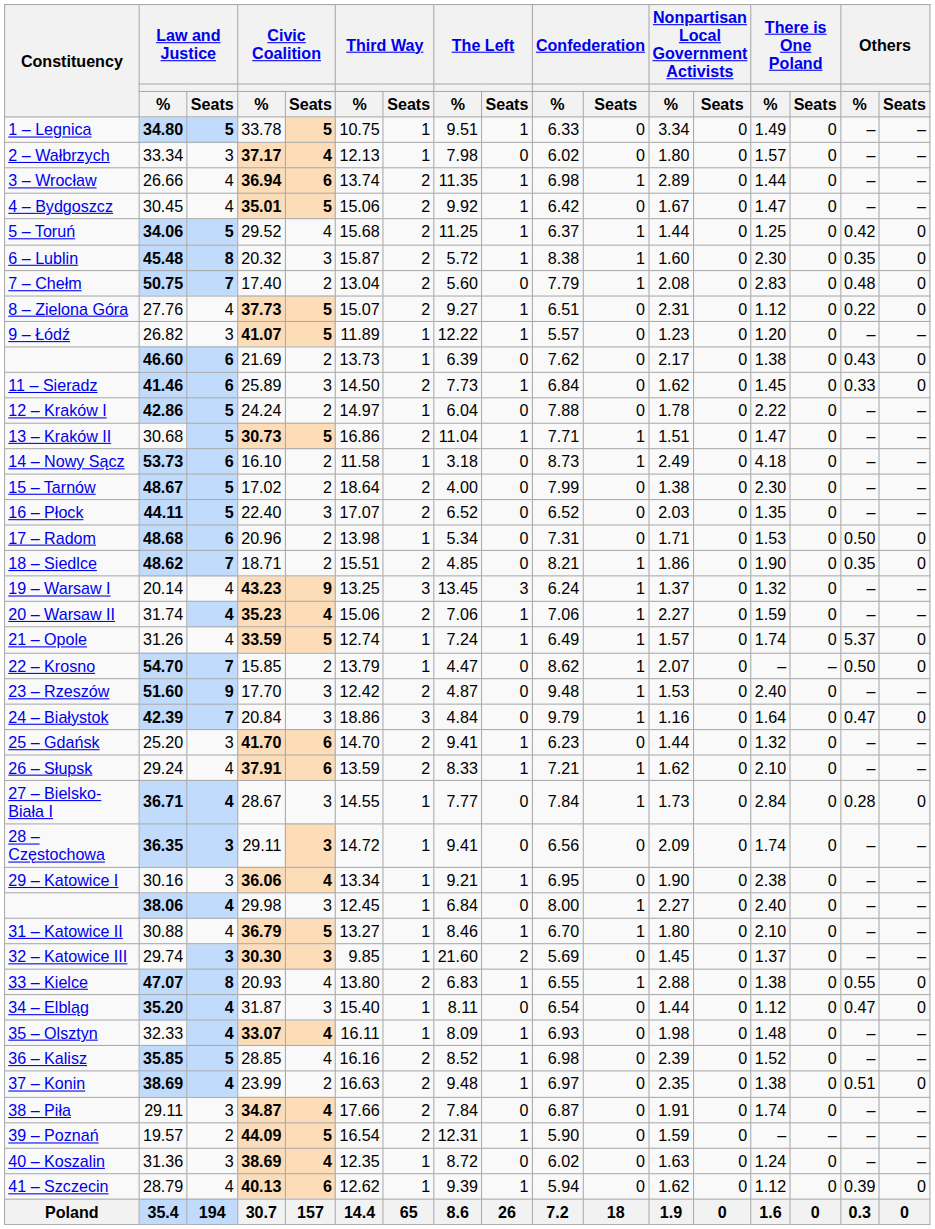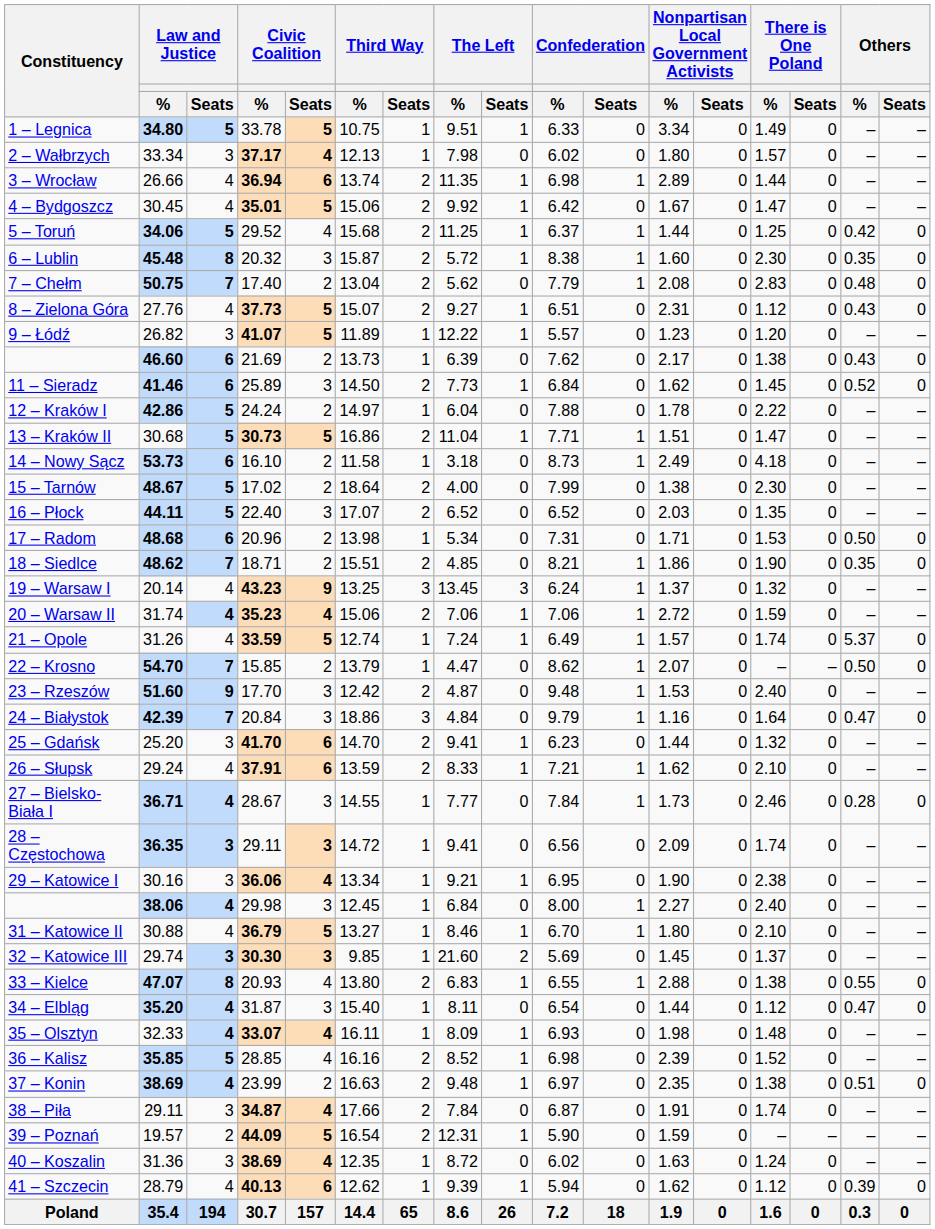(462, 283) 5.60 -> (462, 283) 5.62
(860, 309) 0.22 -> (860, 309) 0.43
(860, 385) 0.33 -> (860, 385) 0.52
(674, 615) 2.27 -> (674, 615) 2.72
(770, 802) 2.84 -> (770, 802) 2.46
